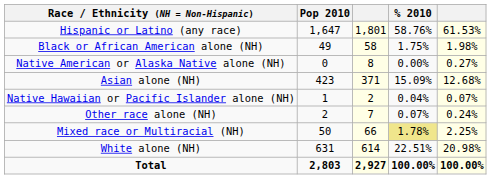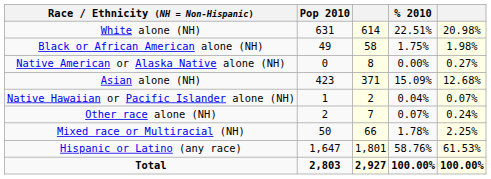rows swapped: (151, 148) <-> (151, 30)
(413, 132) khaki background -> (413, 132) no background
